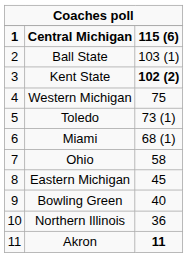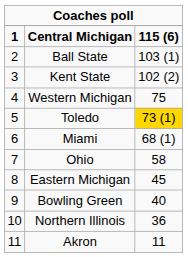(159, 77) bold -> (159, 77) normal
(159, 118) no background -> (159, 118) gold background
(159, 241) bold -> (159, 241) normal
